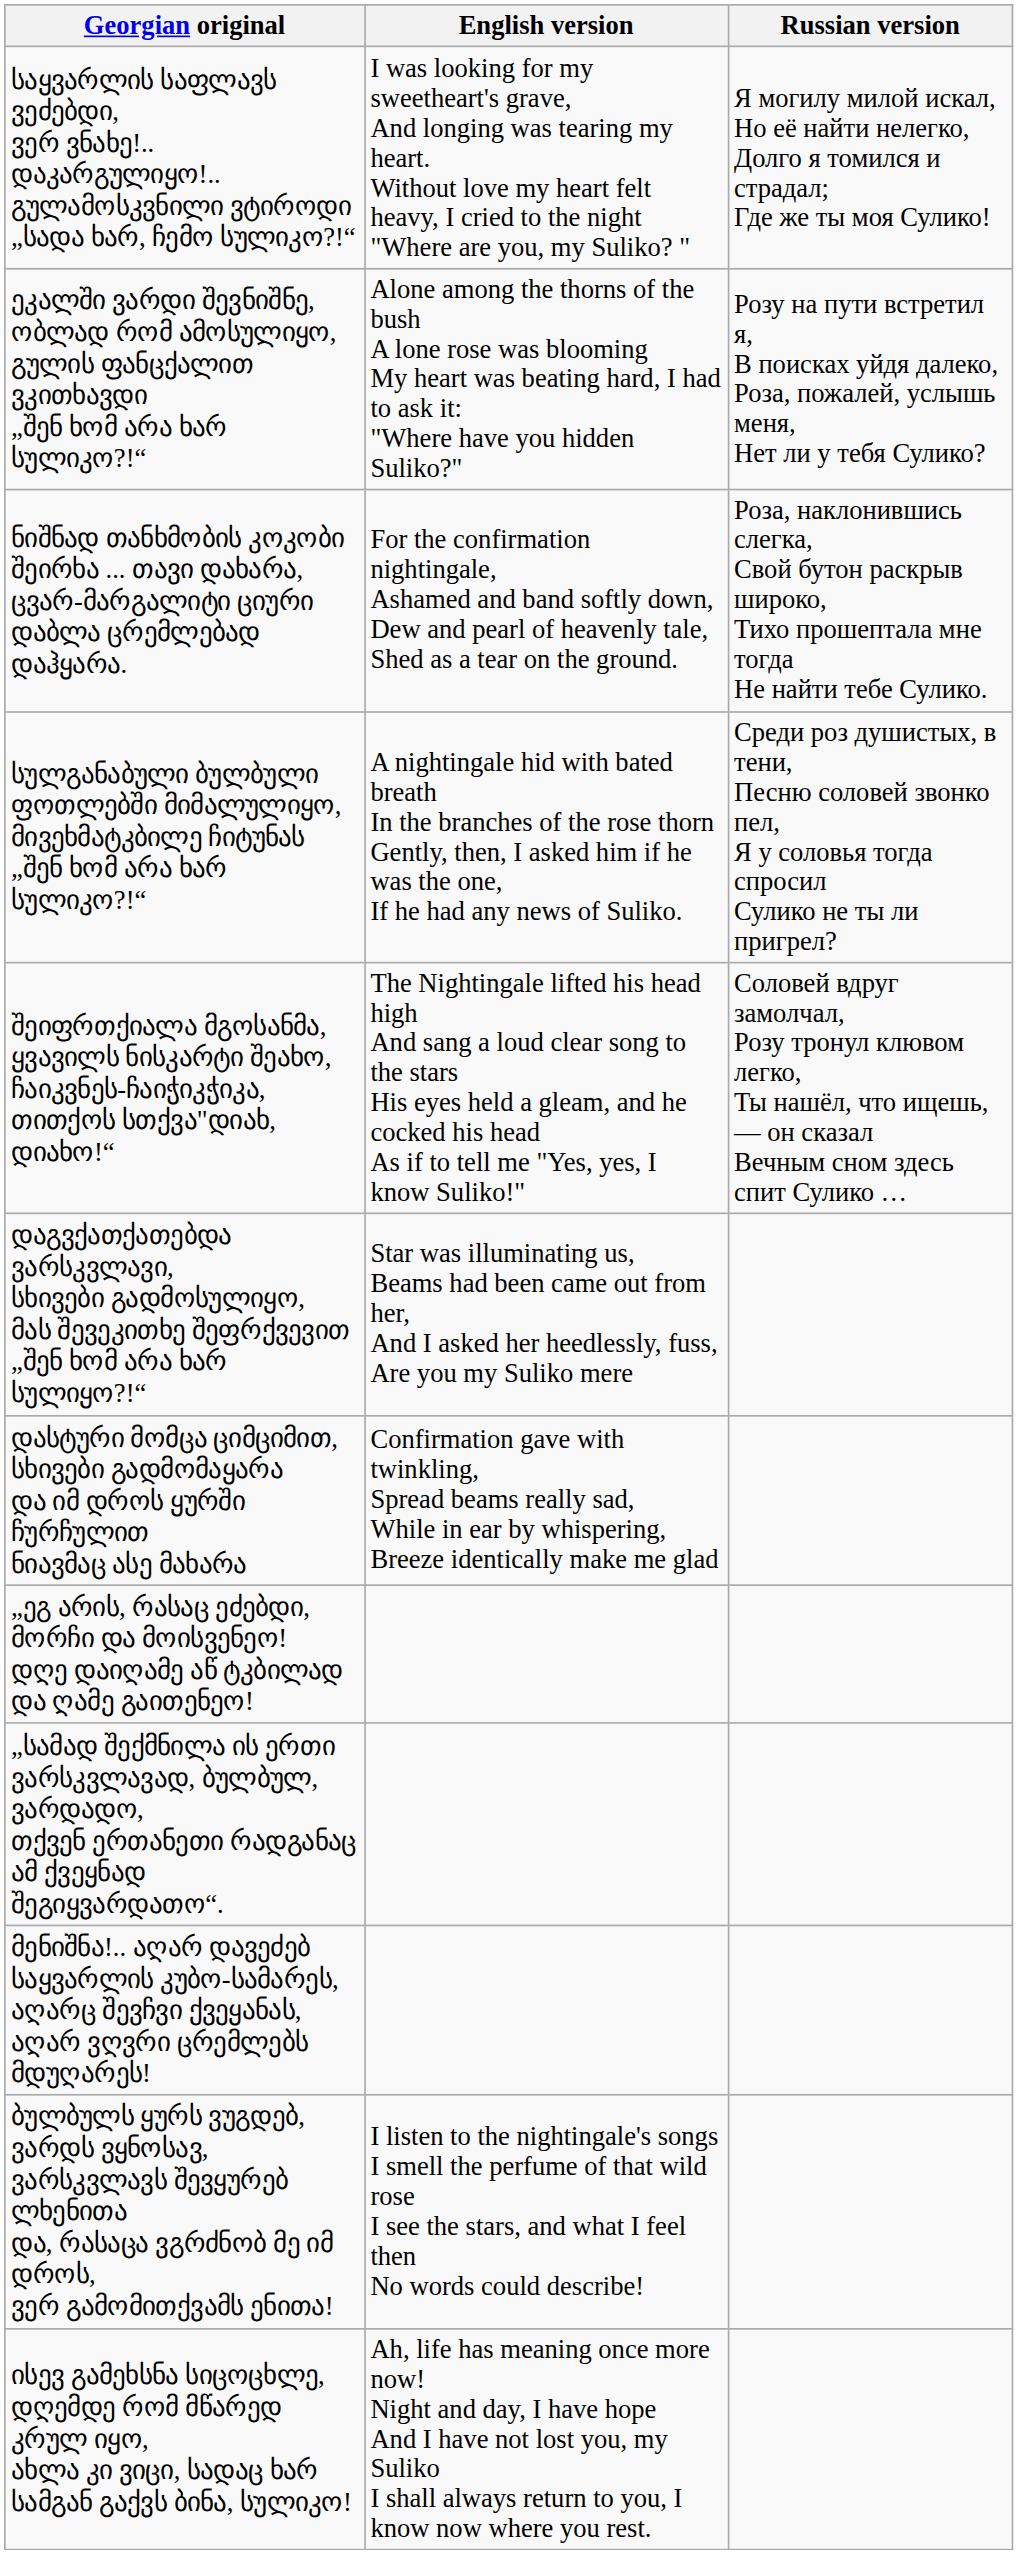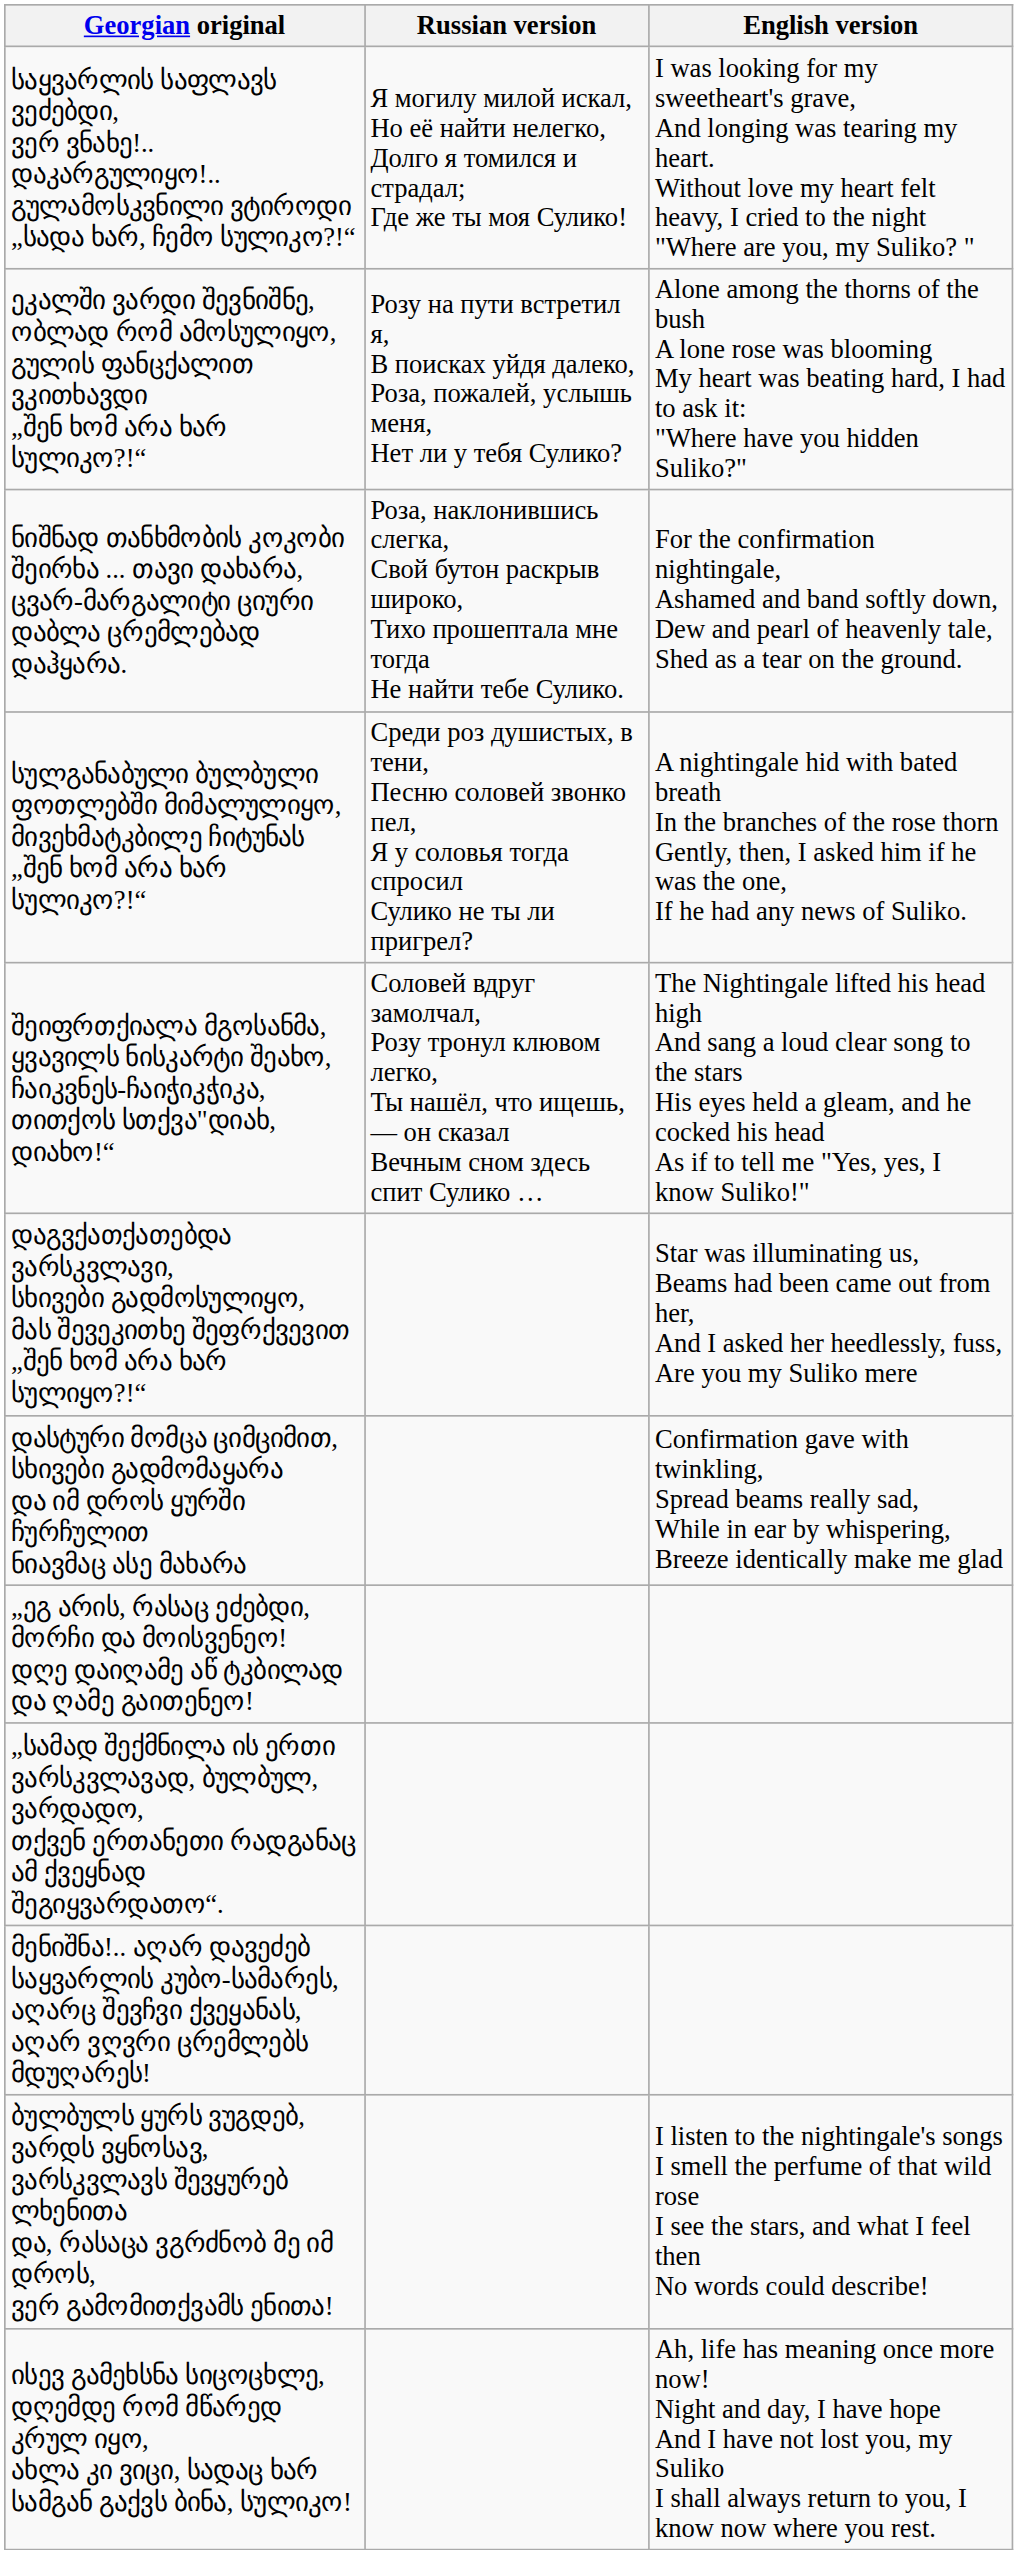columns swapped: (546, 25) <-> (870, 25)
